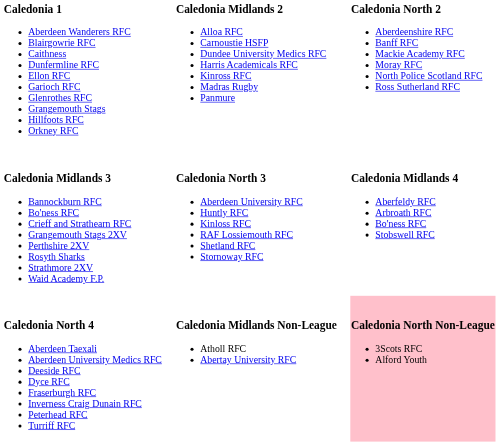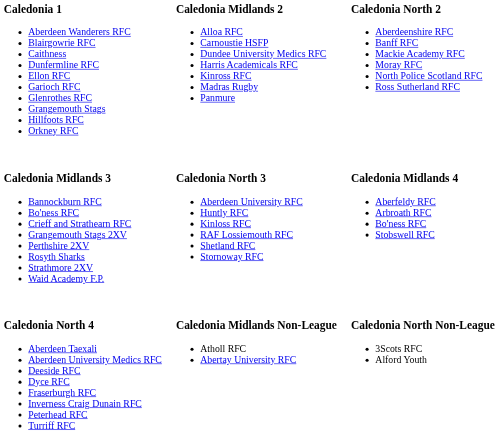(423, 342) pink background -> (423, 342) no background
